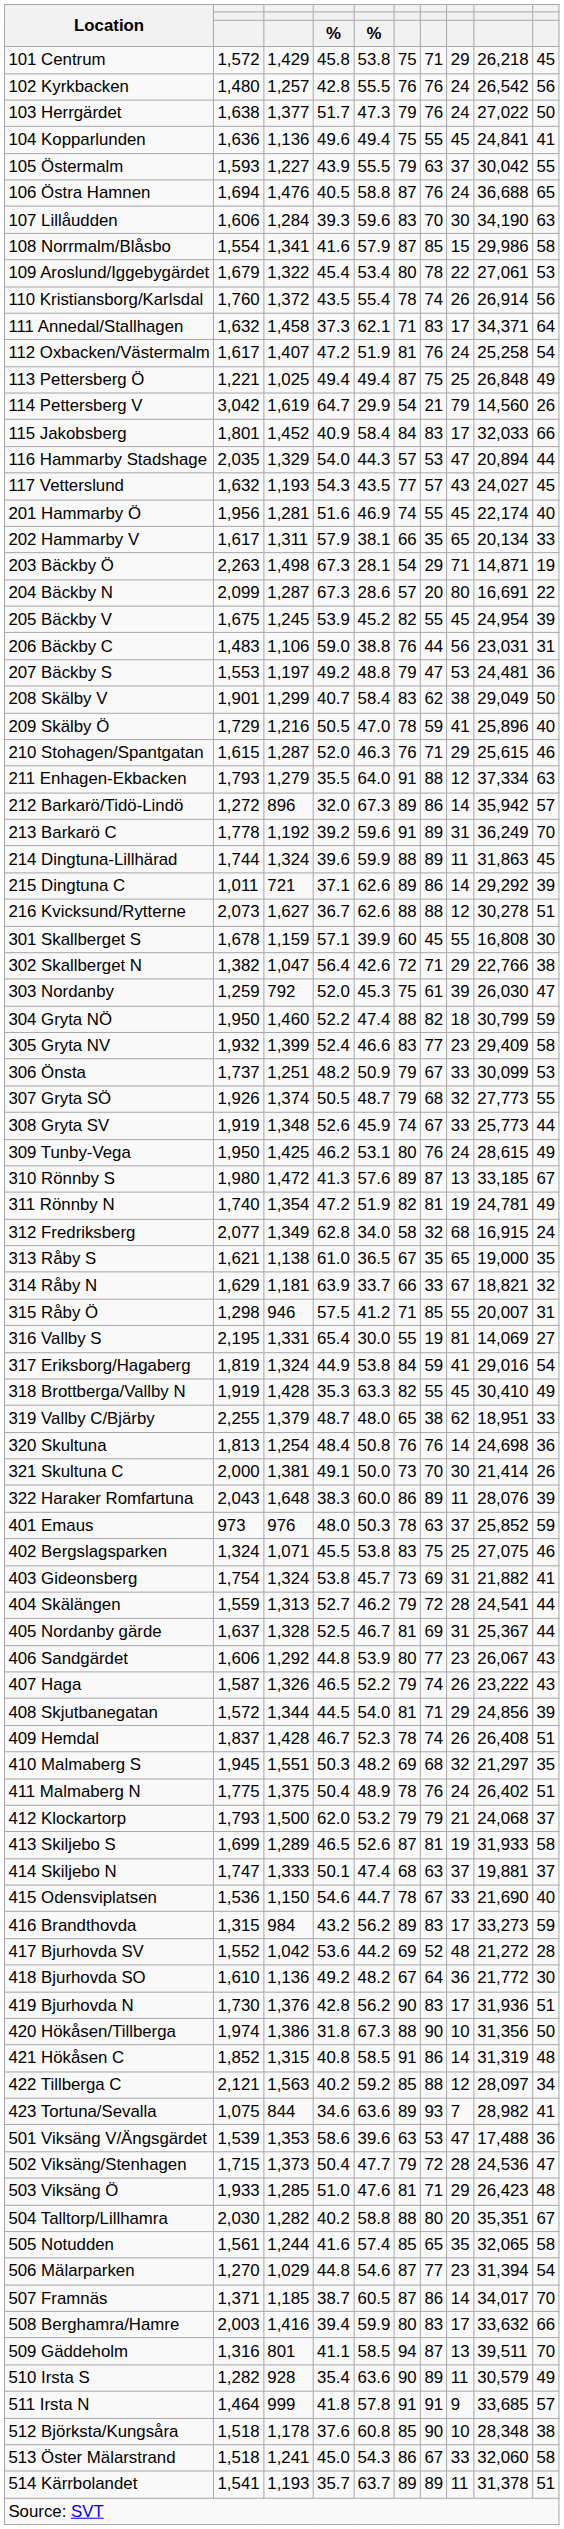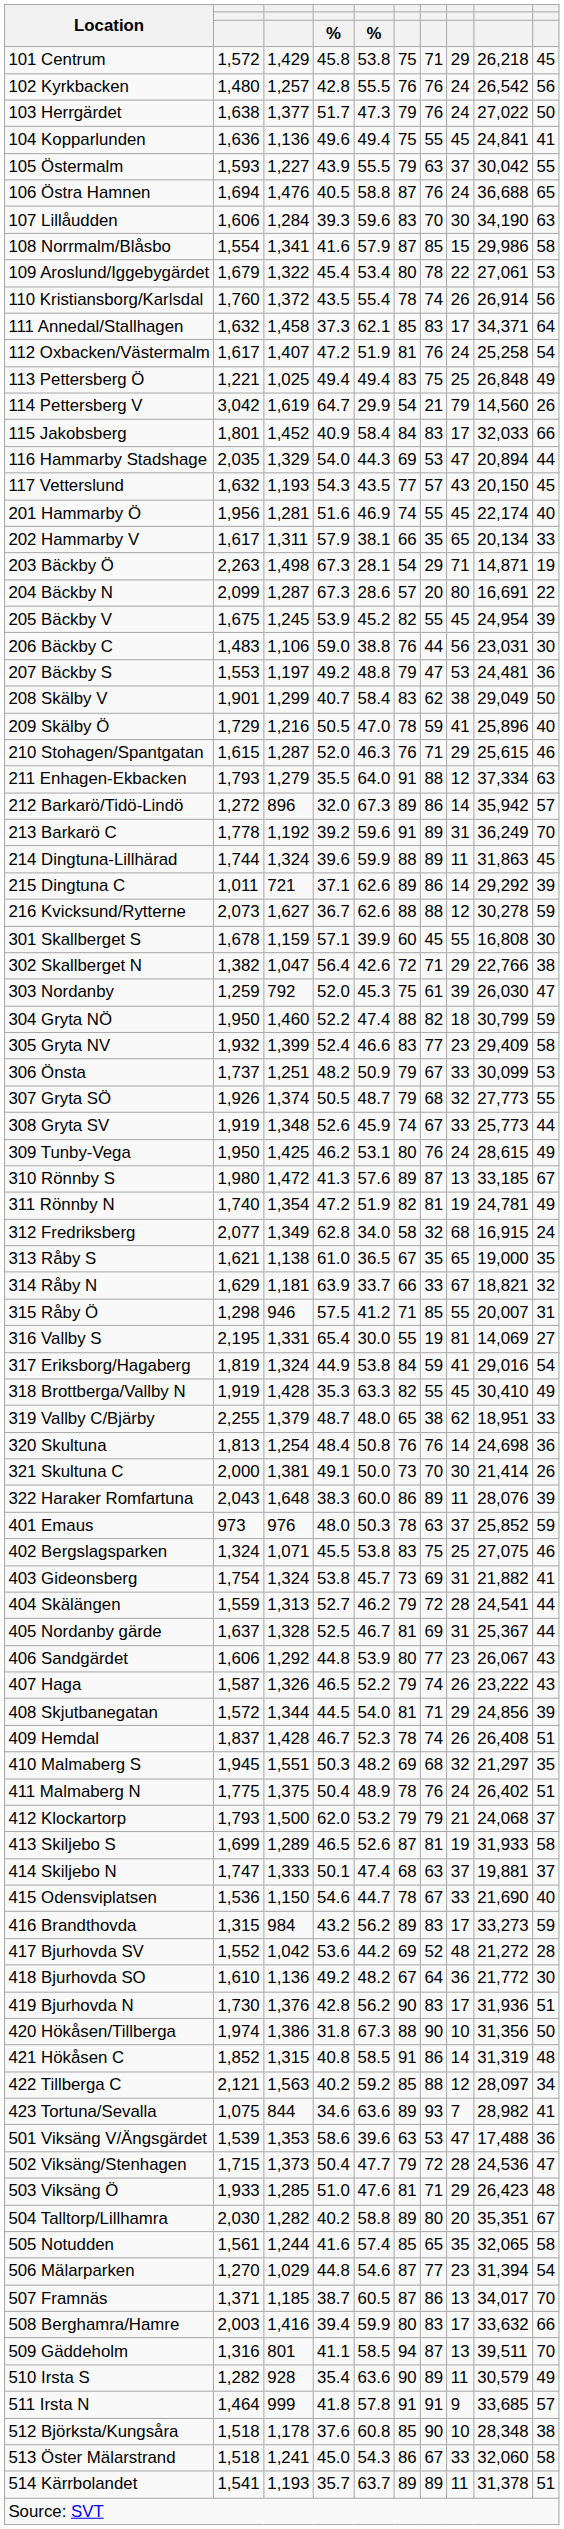(407, 326) 71 -> (407, 326) 85
(407, 379) 87 -> (407, 379) 83
(407, 459) 57 -> (407, 459) 69
(503, 486) 24,027 -> (503, 486) 20,150
(546, 646) 31 -> (546, 646) 30
(546, 912) 51 -> (546, 912) 59
(407, 2218) 88 -> (407, 2218) 89
(460, 2298) 14 -> (460, 2298) 13
